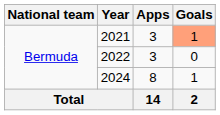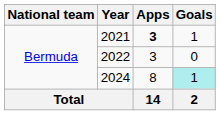(153, 36) normal -> (153, 36) bold
(194, 36) lightsalmon background -> (194, 36) no background
(194, 78) no background -> (194, 78) paleturquoise background
